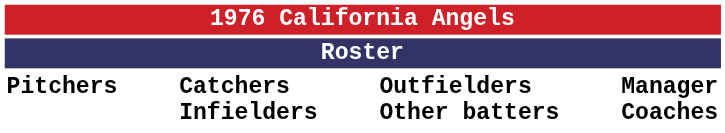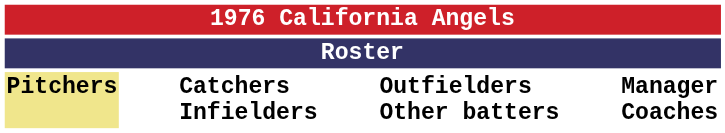(62, 87) no background -> (62, 87) khaki background
